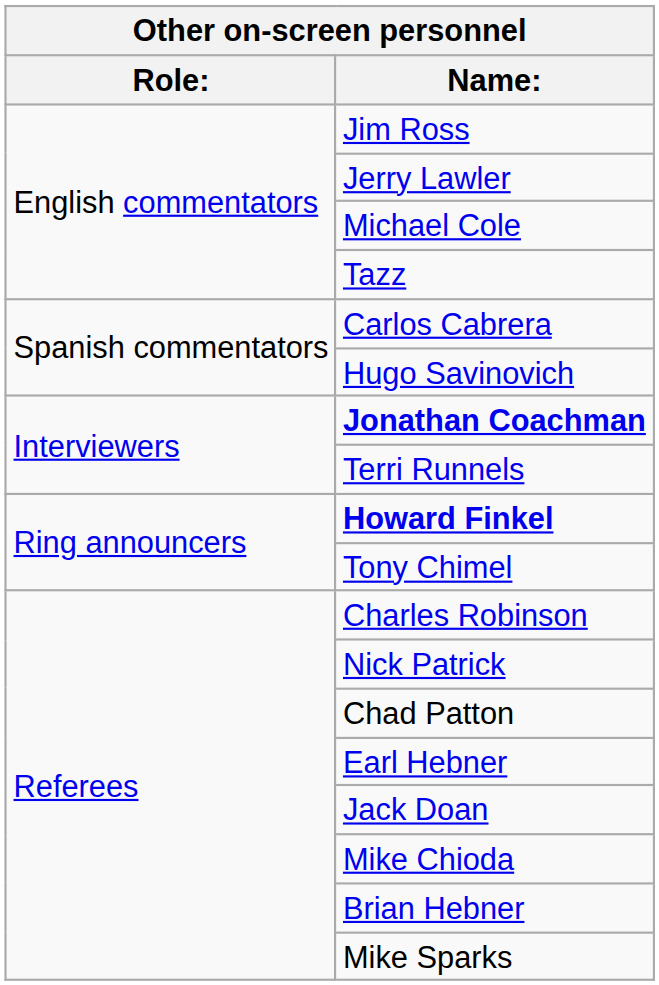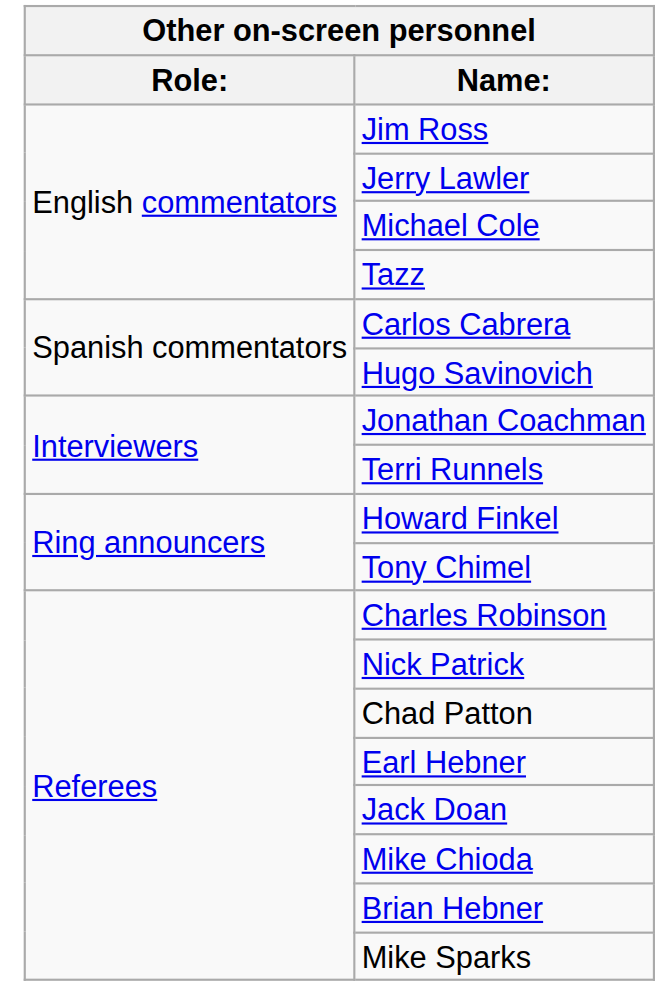(494, 421) bold -> (504, 421) normal
(448, 518) bold -> (460, 518) normal
